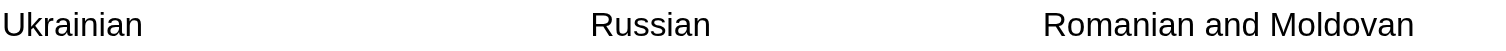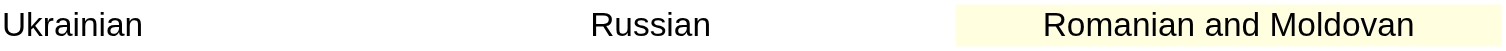(1229, 24) no background -> (1229, 24) lightyellow background
